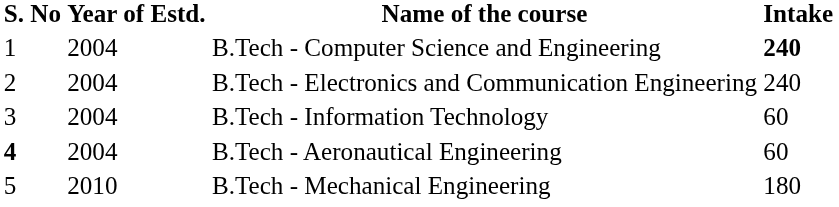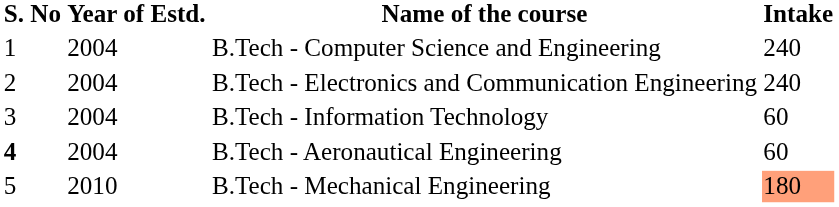(782, 48) bold -> (782, 48) normal
(782, 186) no background -> (782, 186) lightsalmon background
